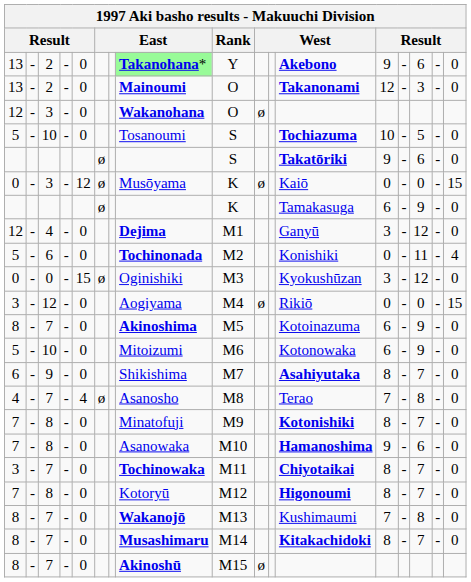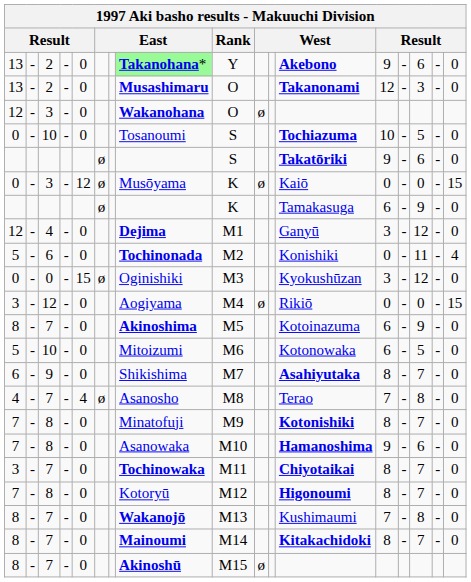(153, 87) Mainoumi -> (164, 87) Musashimaru
(15, 135) 5 -> (15, 135) 0
(421, 350) 9 -> (421, 350) 5
(164, 541) Musashimaru -> (153, 541) Mainoumi
